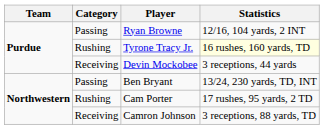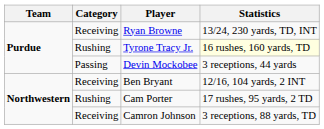(91, 30) Passing -> (97, 30) Receiving
(254, 30) 12/16, 104 yards, 2 INT -> (260, 30) 13/24, 230 yards, TD, INT
(97, 64) Receiving -> (91, 64) Passing
(91, 81) Passing -> (97, 81) Receiving
(260, 81) 13/24, 230 yards, TD, INT -> (254, 81) 12/16, 104 yards, 2 INT
